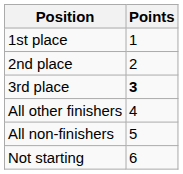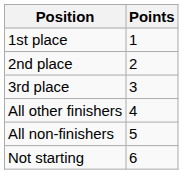(133, 87) bold -> (133, 87) normal
